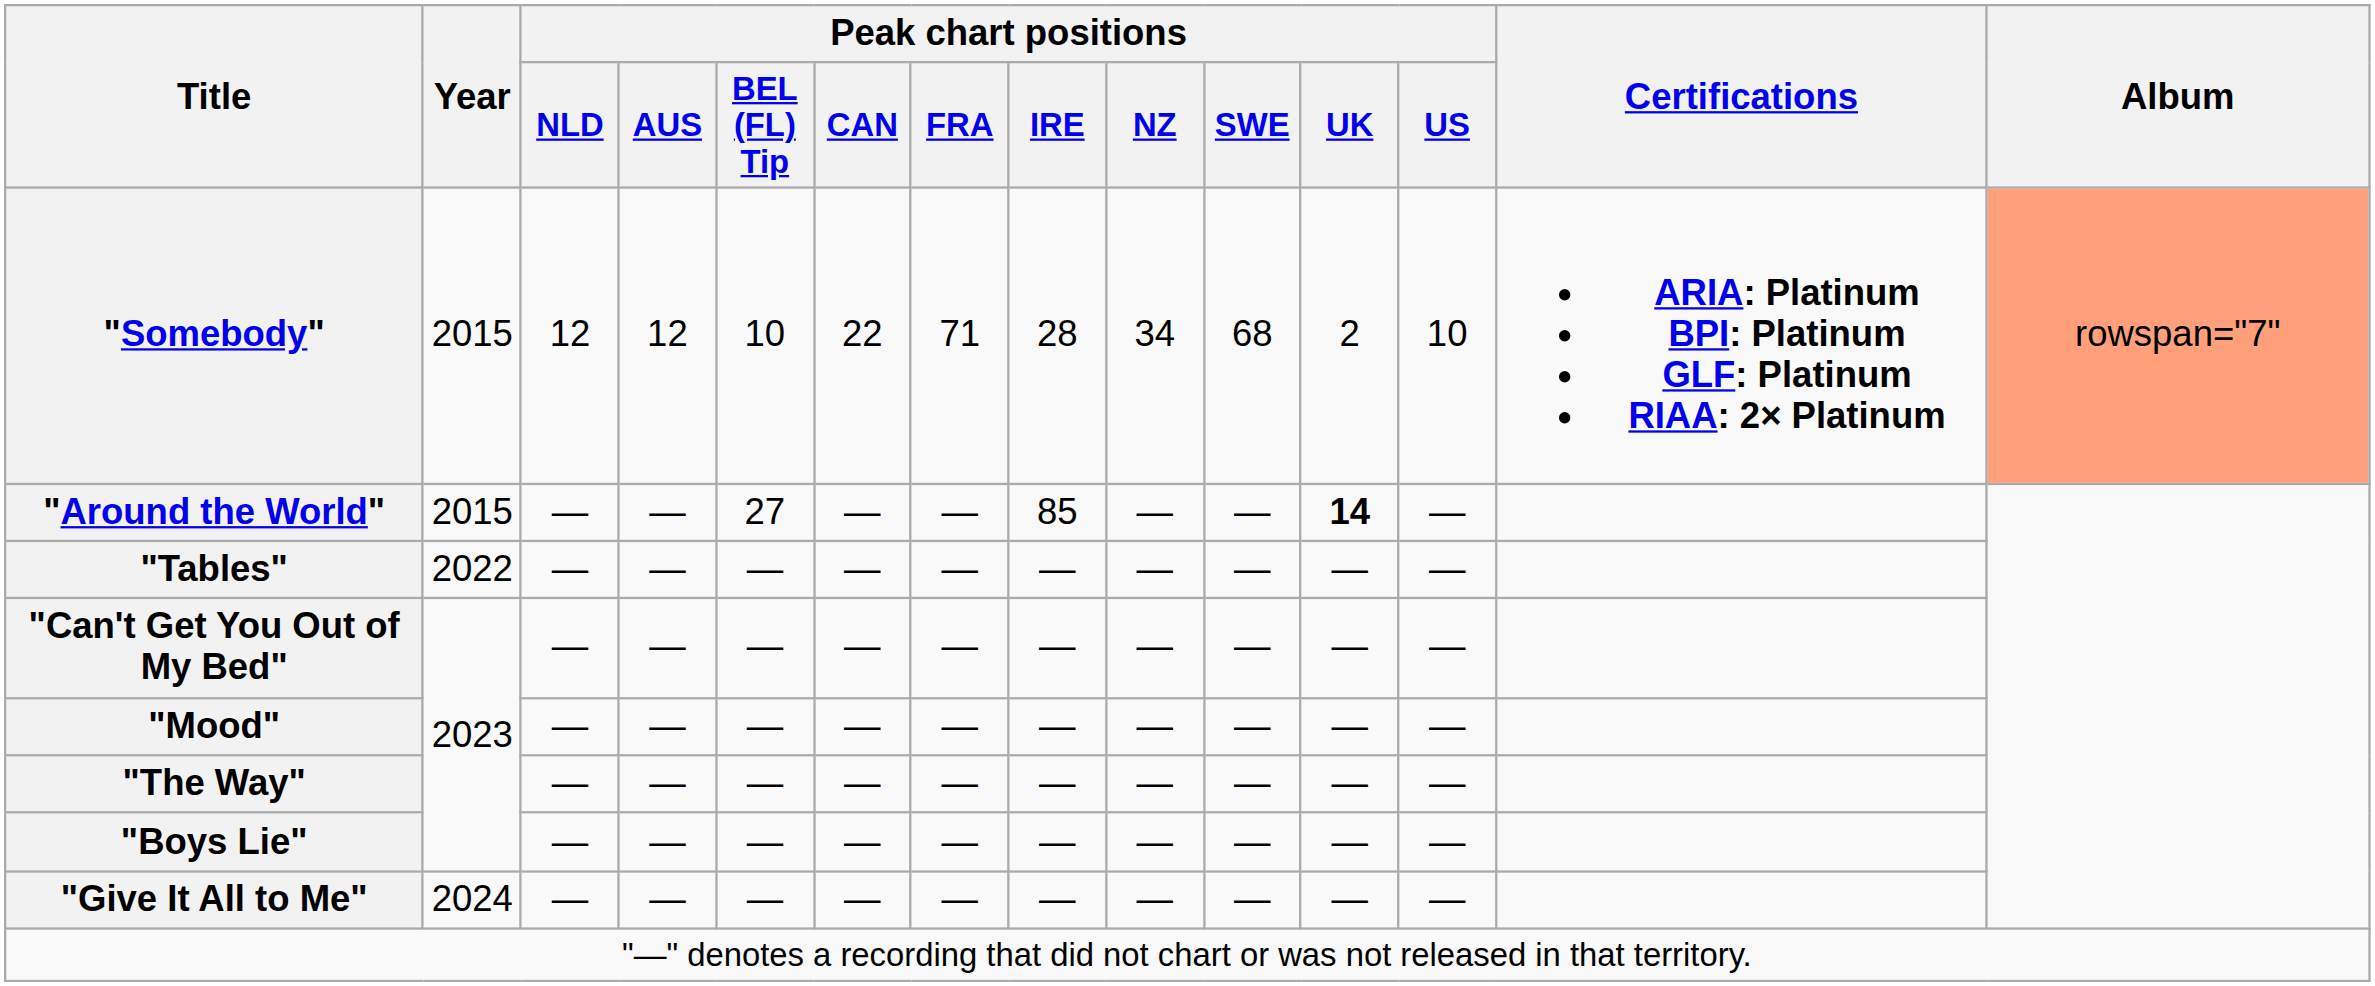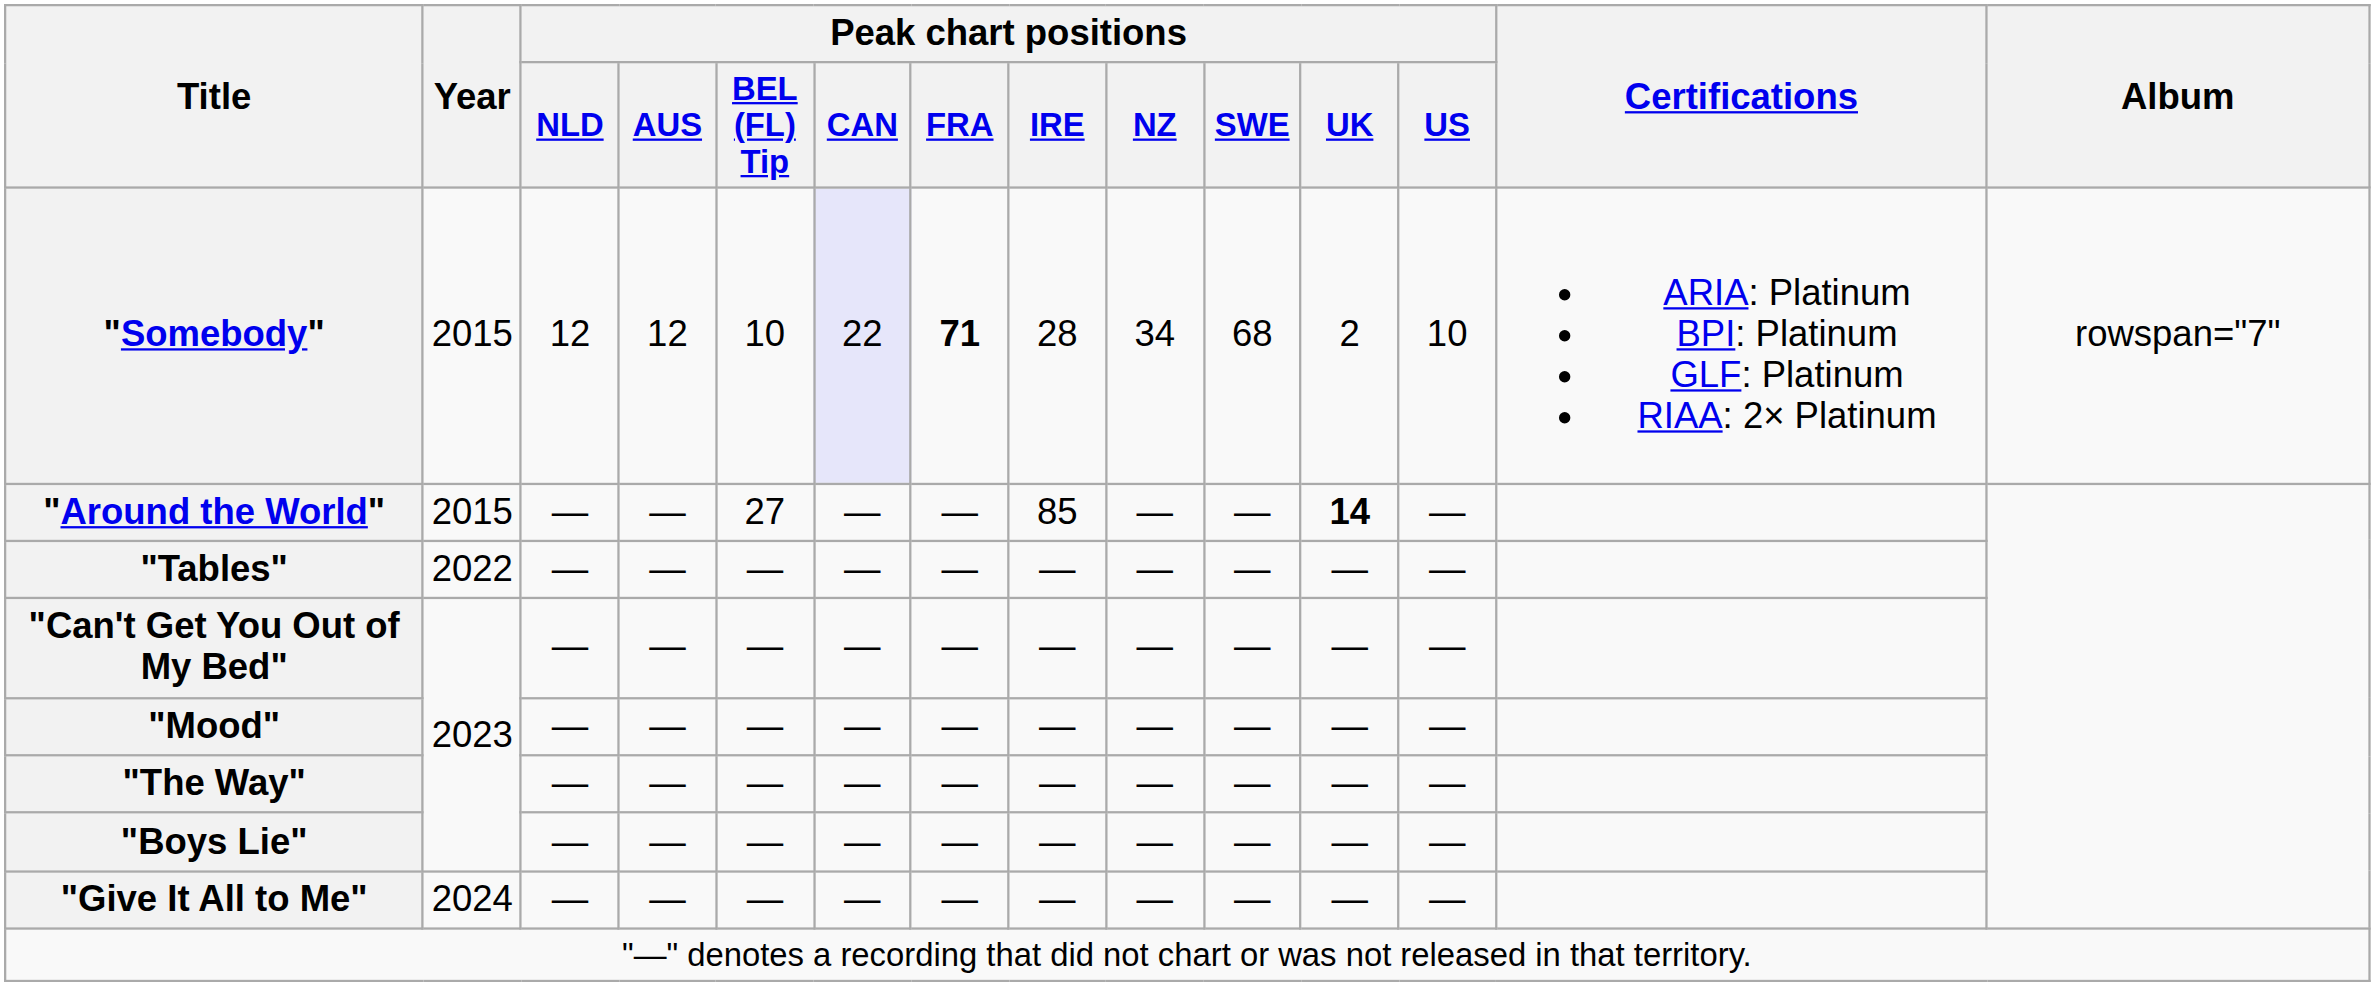(862, 334) no background -> (862, 334) lavender background
(960, 334) normal -> (960, 334) bold
(1741, 356) bold -> (1741, 356) normal
(2178, 334) lightsalmon background -> (2178, 334) no background
